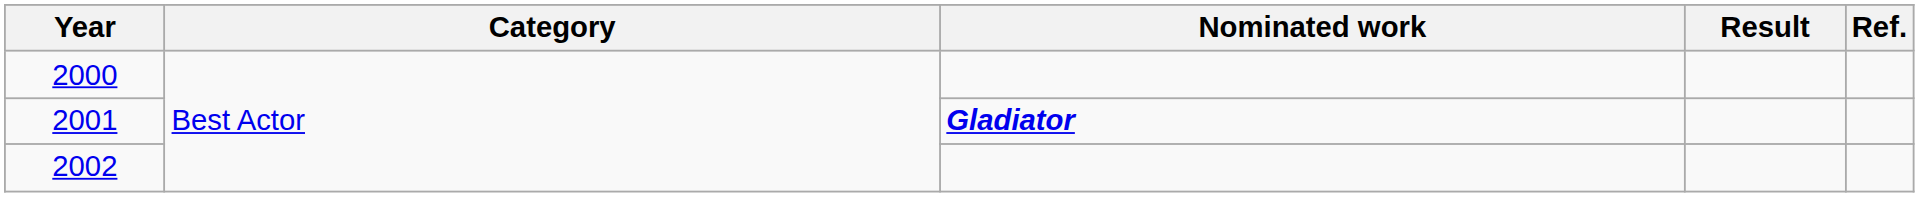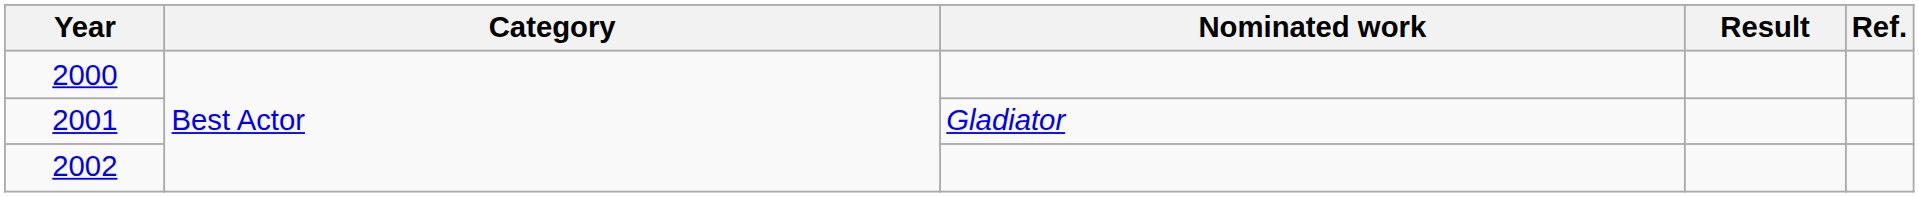(1011, 120) bold -> (1006, 120) normal
